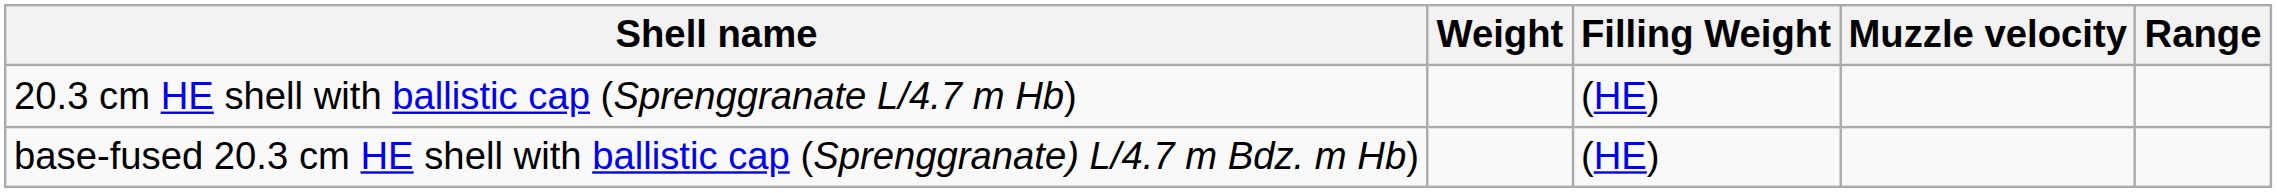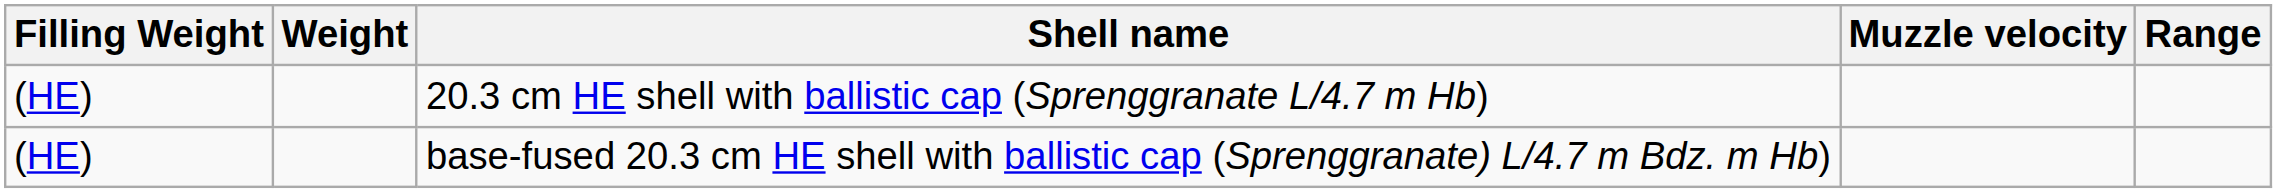columns swapped: (716, 34) <-> (1706, 34)
